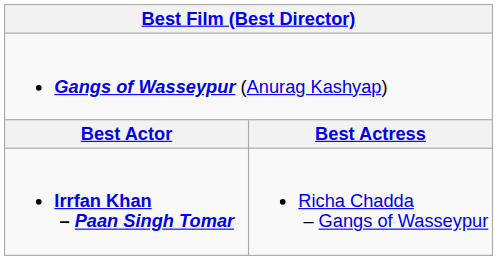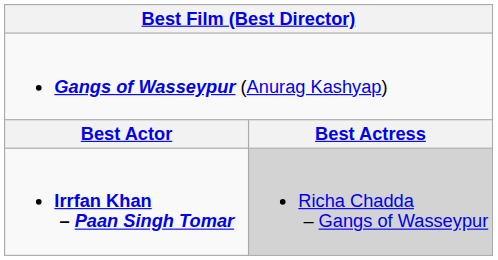(370, 212) no background -> (370, 212) lightgrey background
